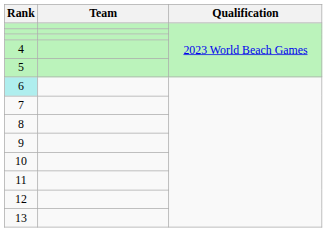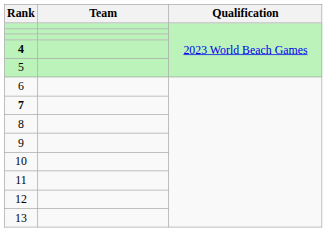(21, 49) normal -> (21, 49) bold
(21, 86) paleturquoise background -> (21, 86) no background
(21, 105) normal -> (21, 105) bold
